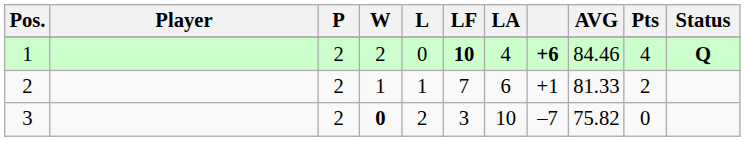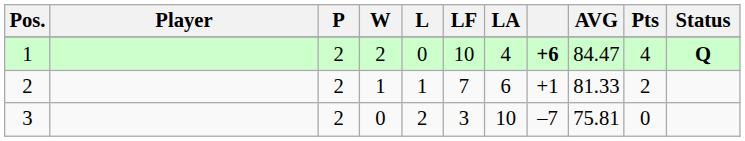(464, 53) bold -> (464, 53) normal
(596, 53) 84.46 -> (596, 53) 84.47
(380, 119) bold -> (380, 119) normal
(596, 119) 75.82 -> (596, 119) 75.81
